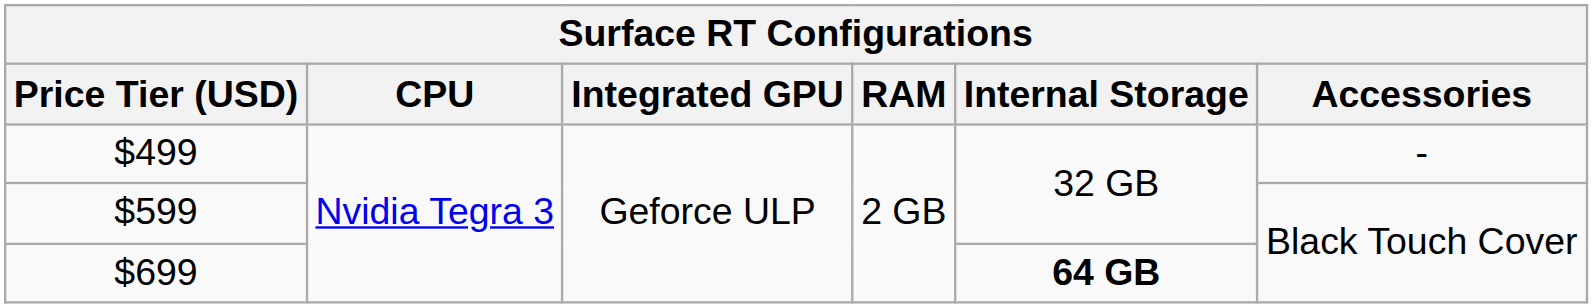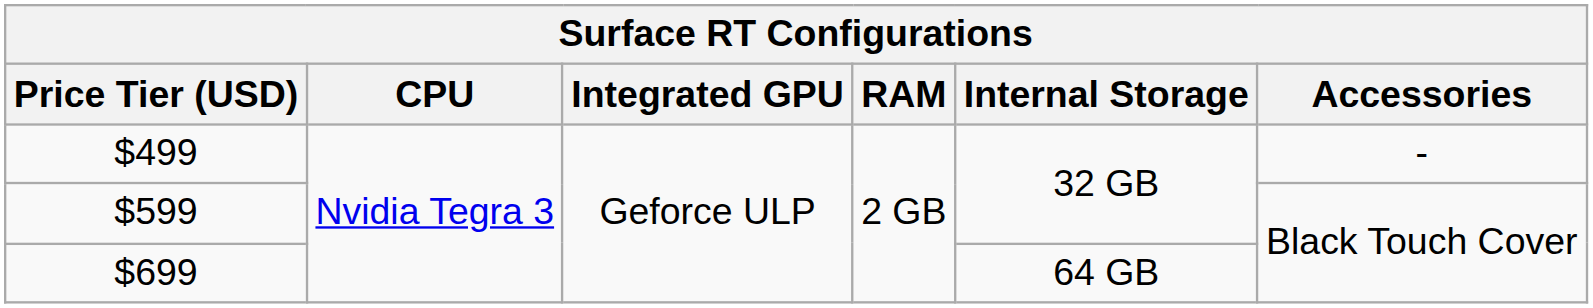(1106, 271) bold -> (1106, 271) normal
